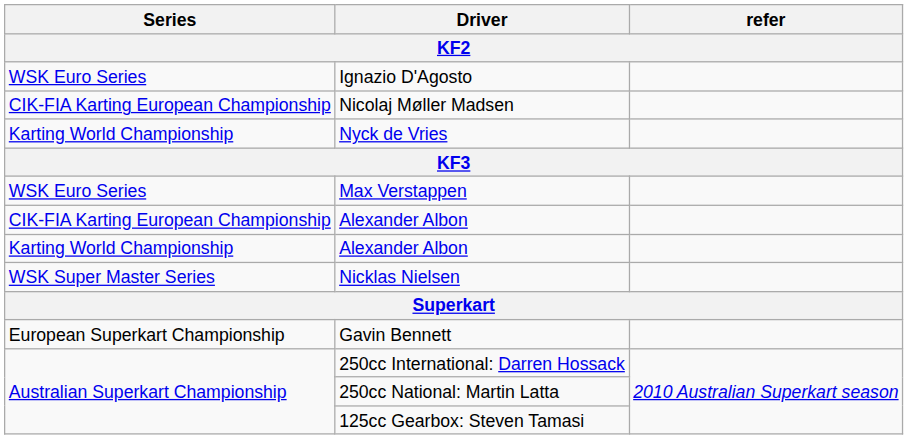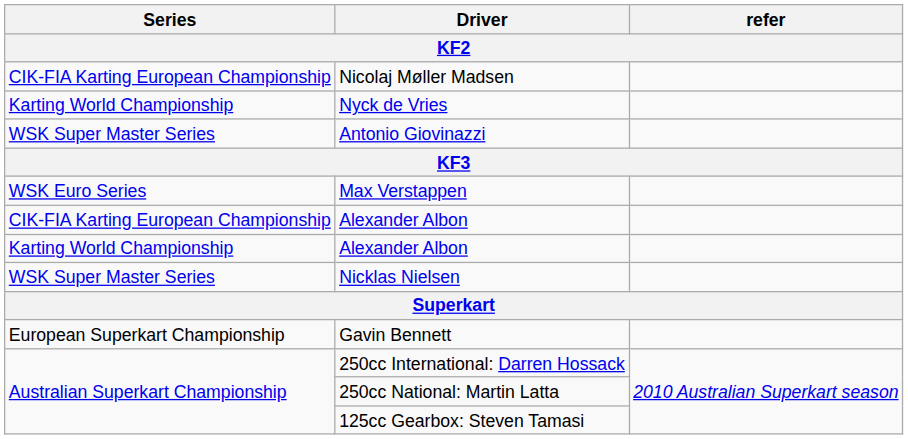- row: (78, 76)
+ row: (112, 133)
